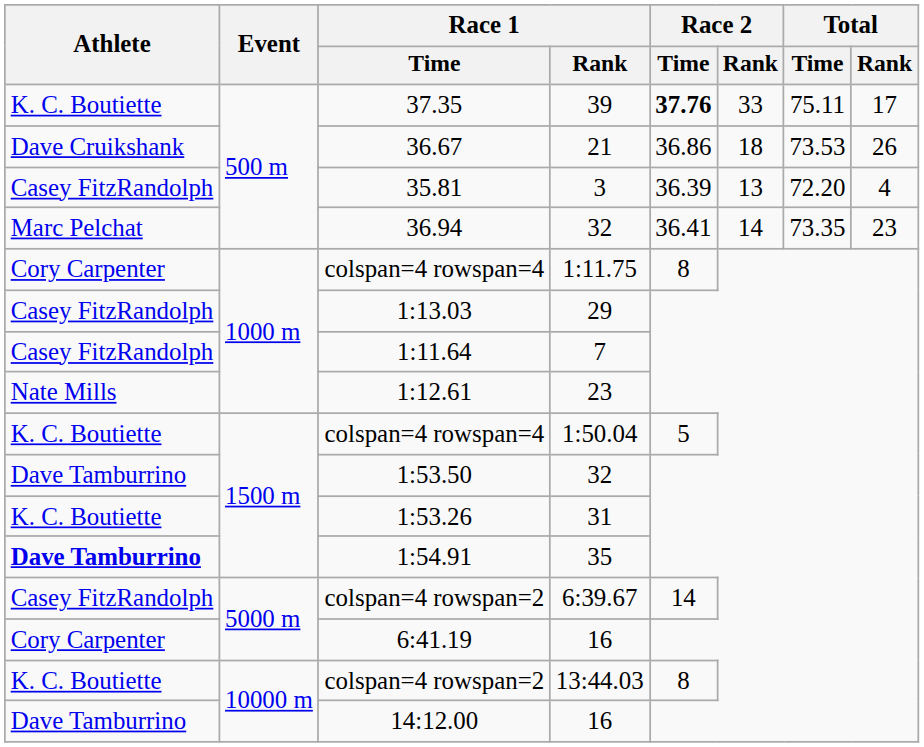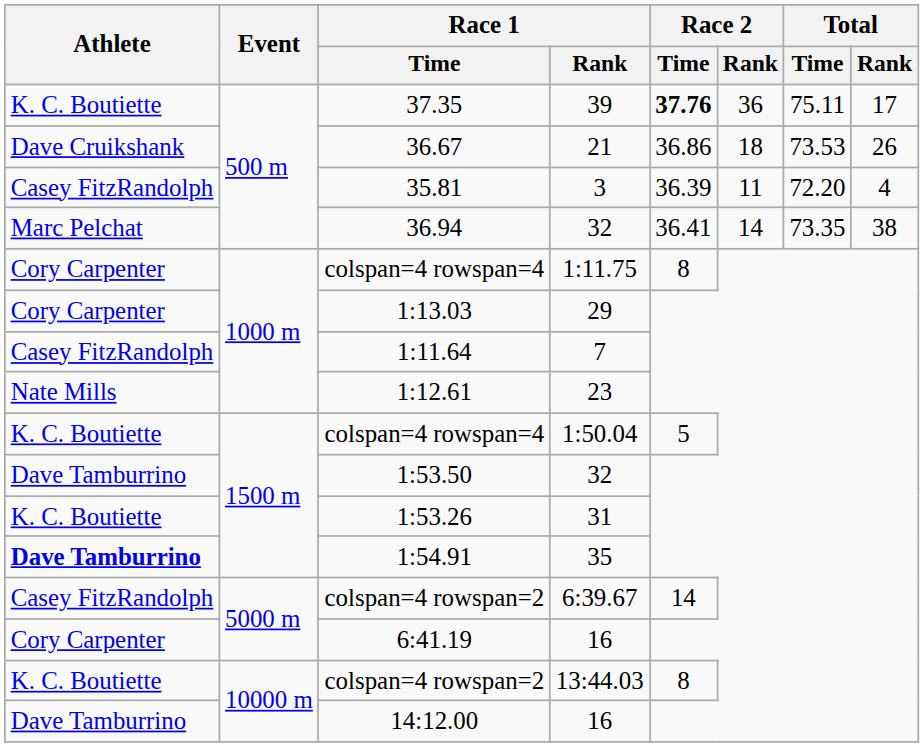(750, 105) 33 -> (750, 105) 36
(750, 187) 13 -> (750, 187) 11
(884, 228) 23 -> (884, 228) 38
(112, 310) Casey FitzRandolph -> (88, 310) Cory Carpenter
